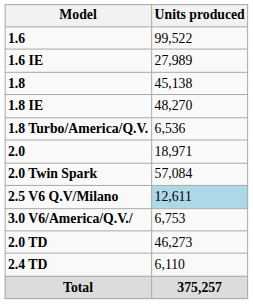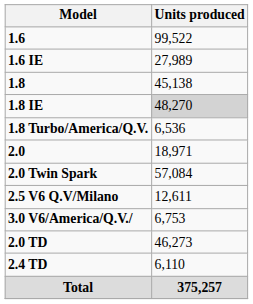(173, 106) no background -> (173, 106) lightgrey background
(173, 196) lightblue background -> (173, 196) no background
